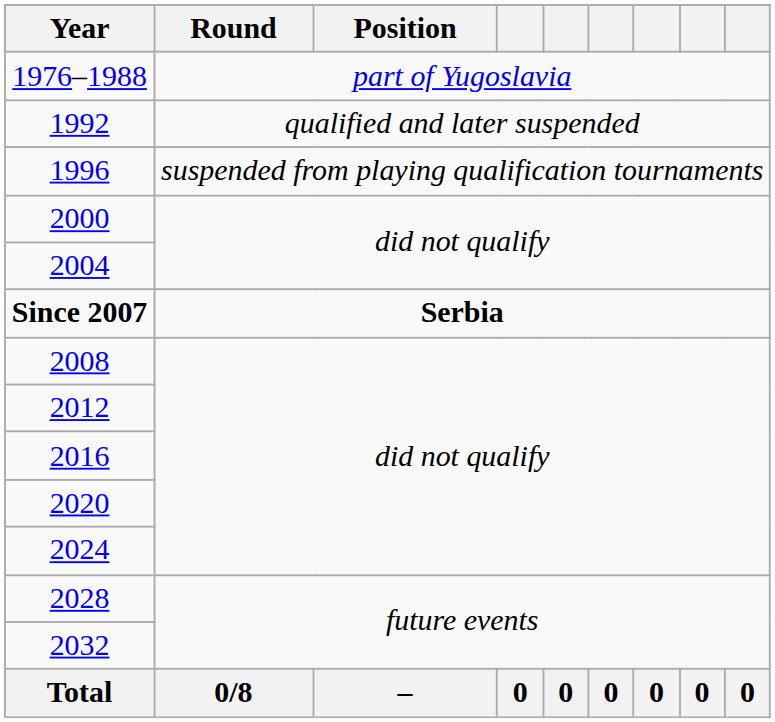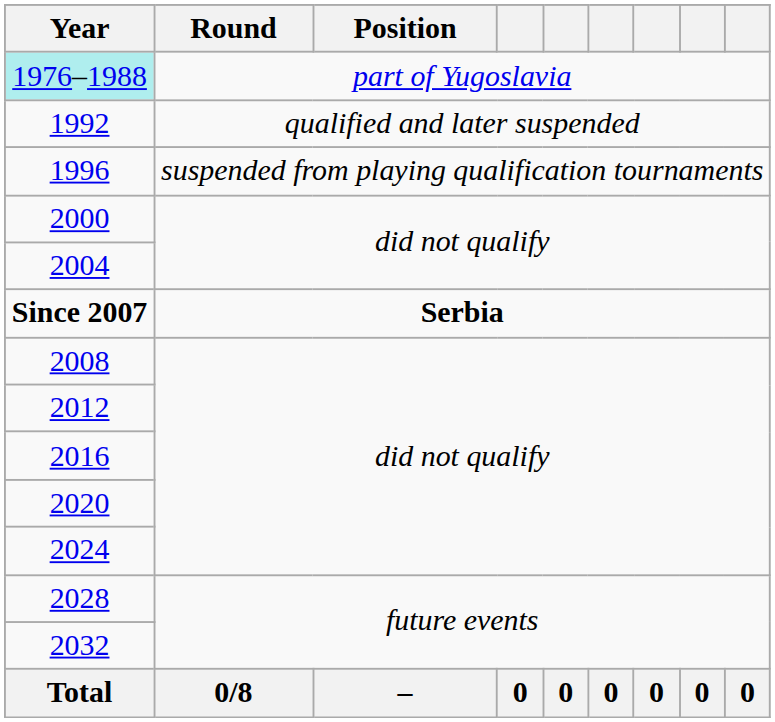(80, 75) no background -> (80, 75) paleturquoise background
